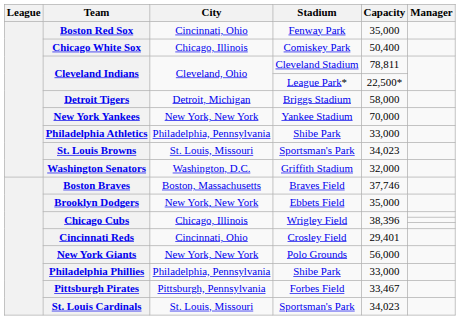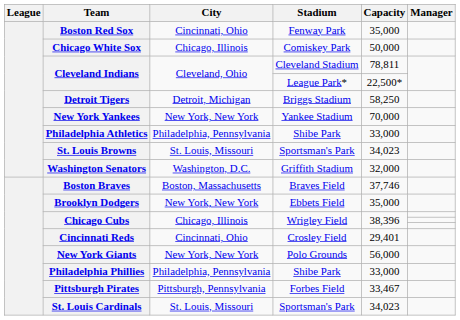(384, 47) 50,400 -> (384, 47) 50,000
(384, 99) 58,000 -> (384, 99) 58,250
